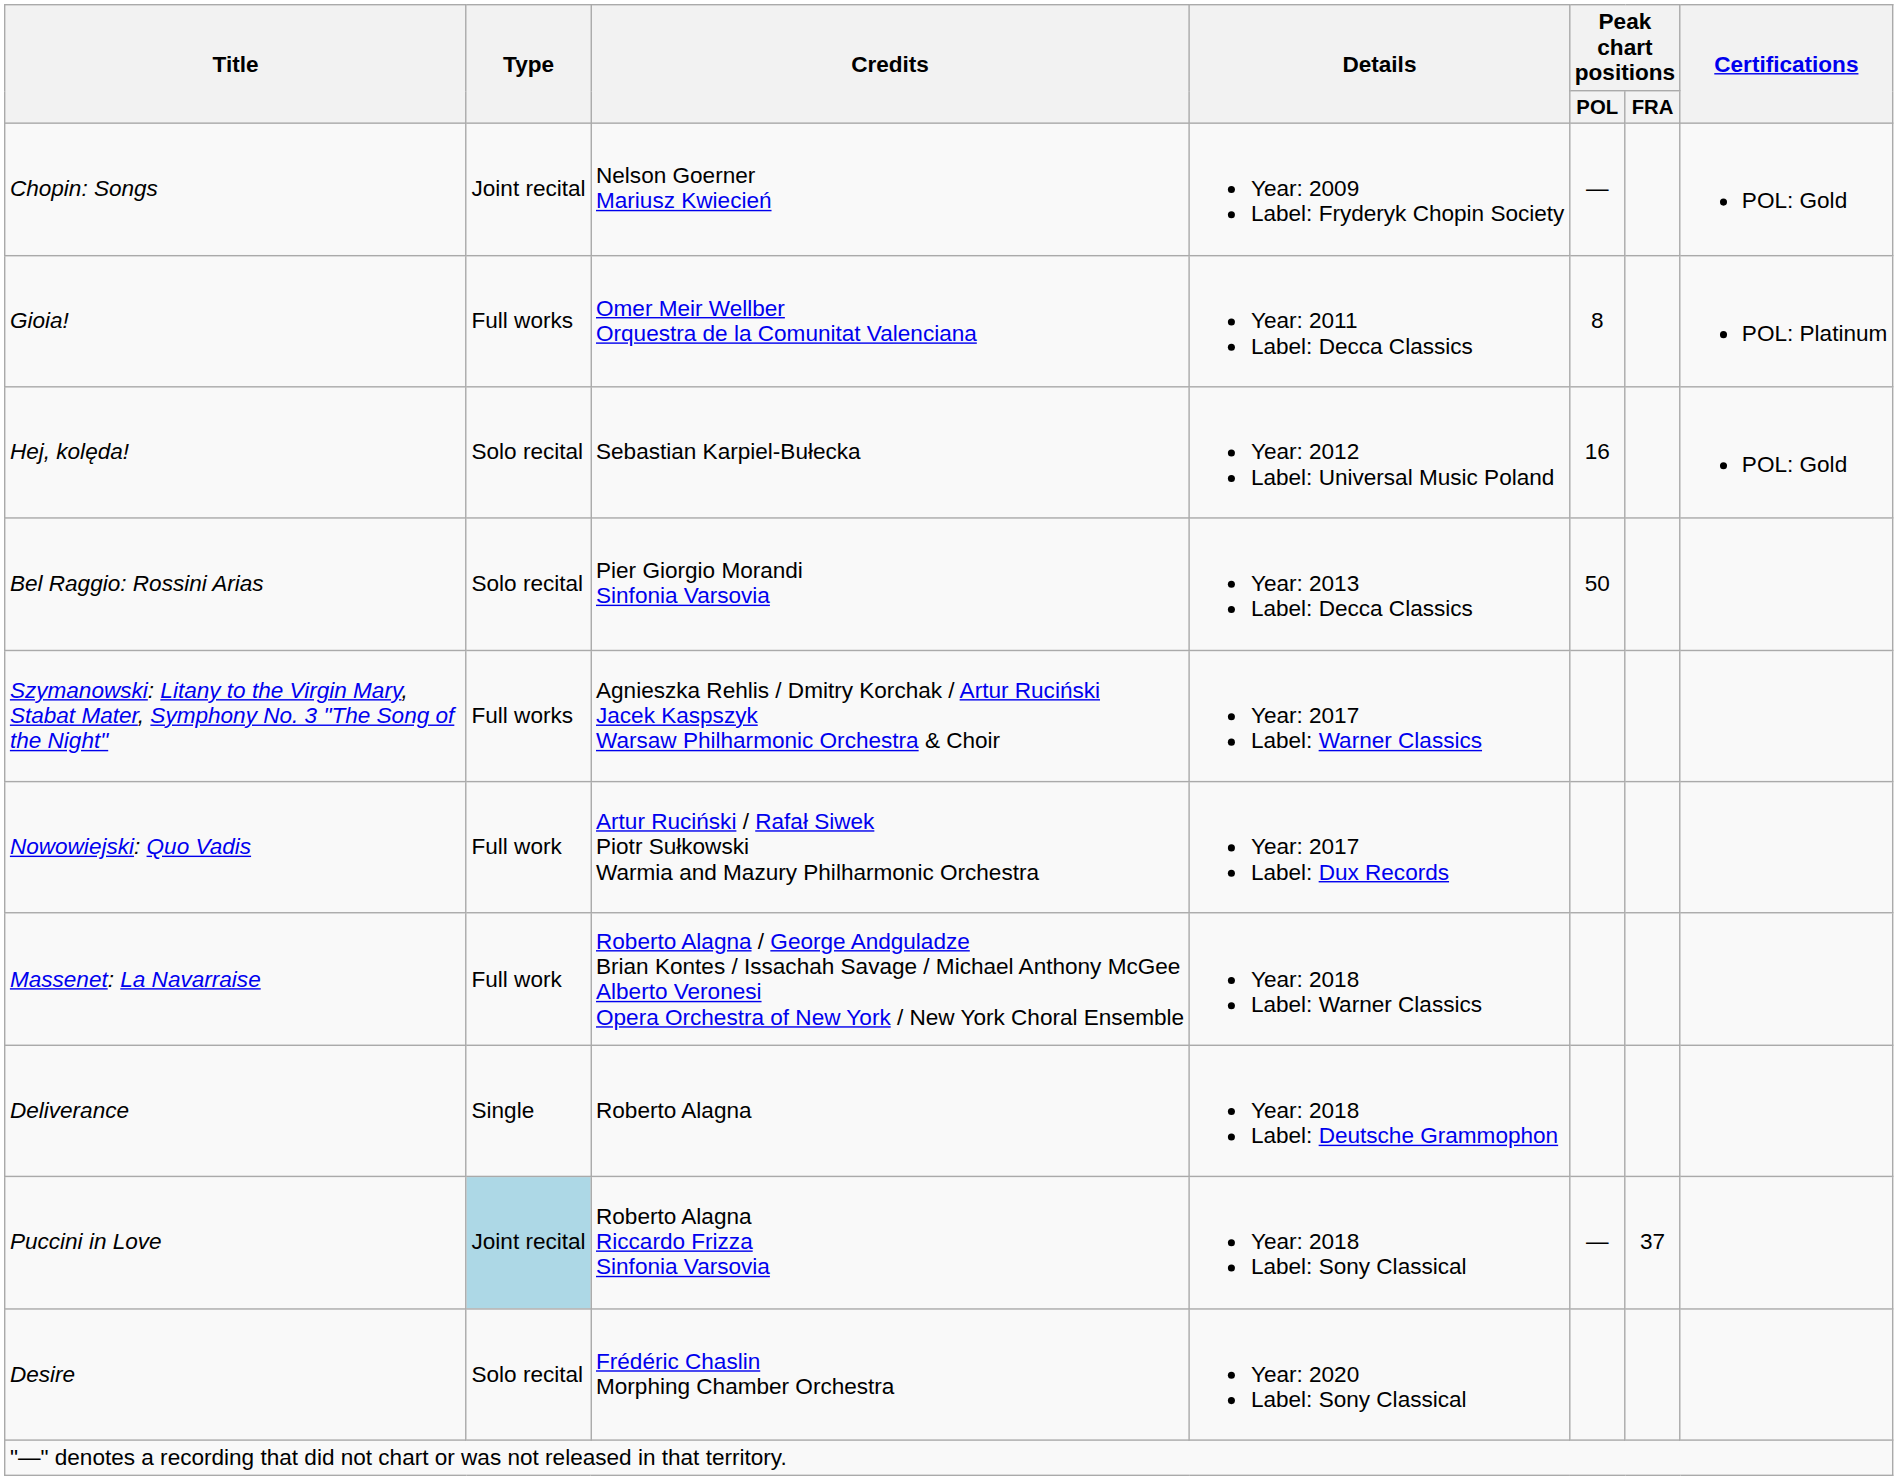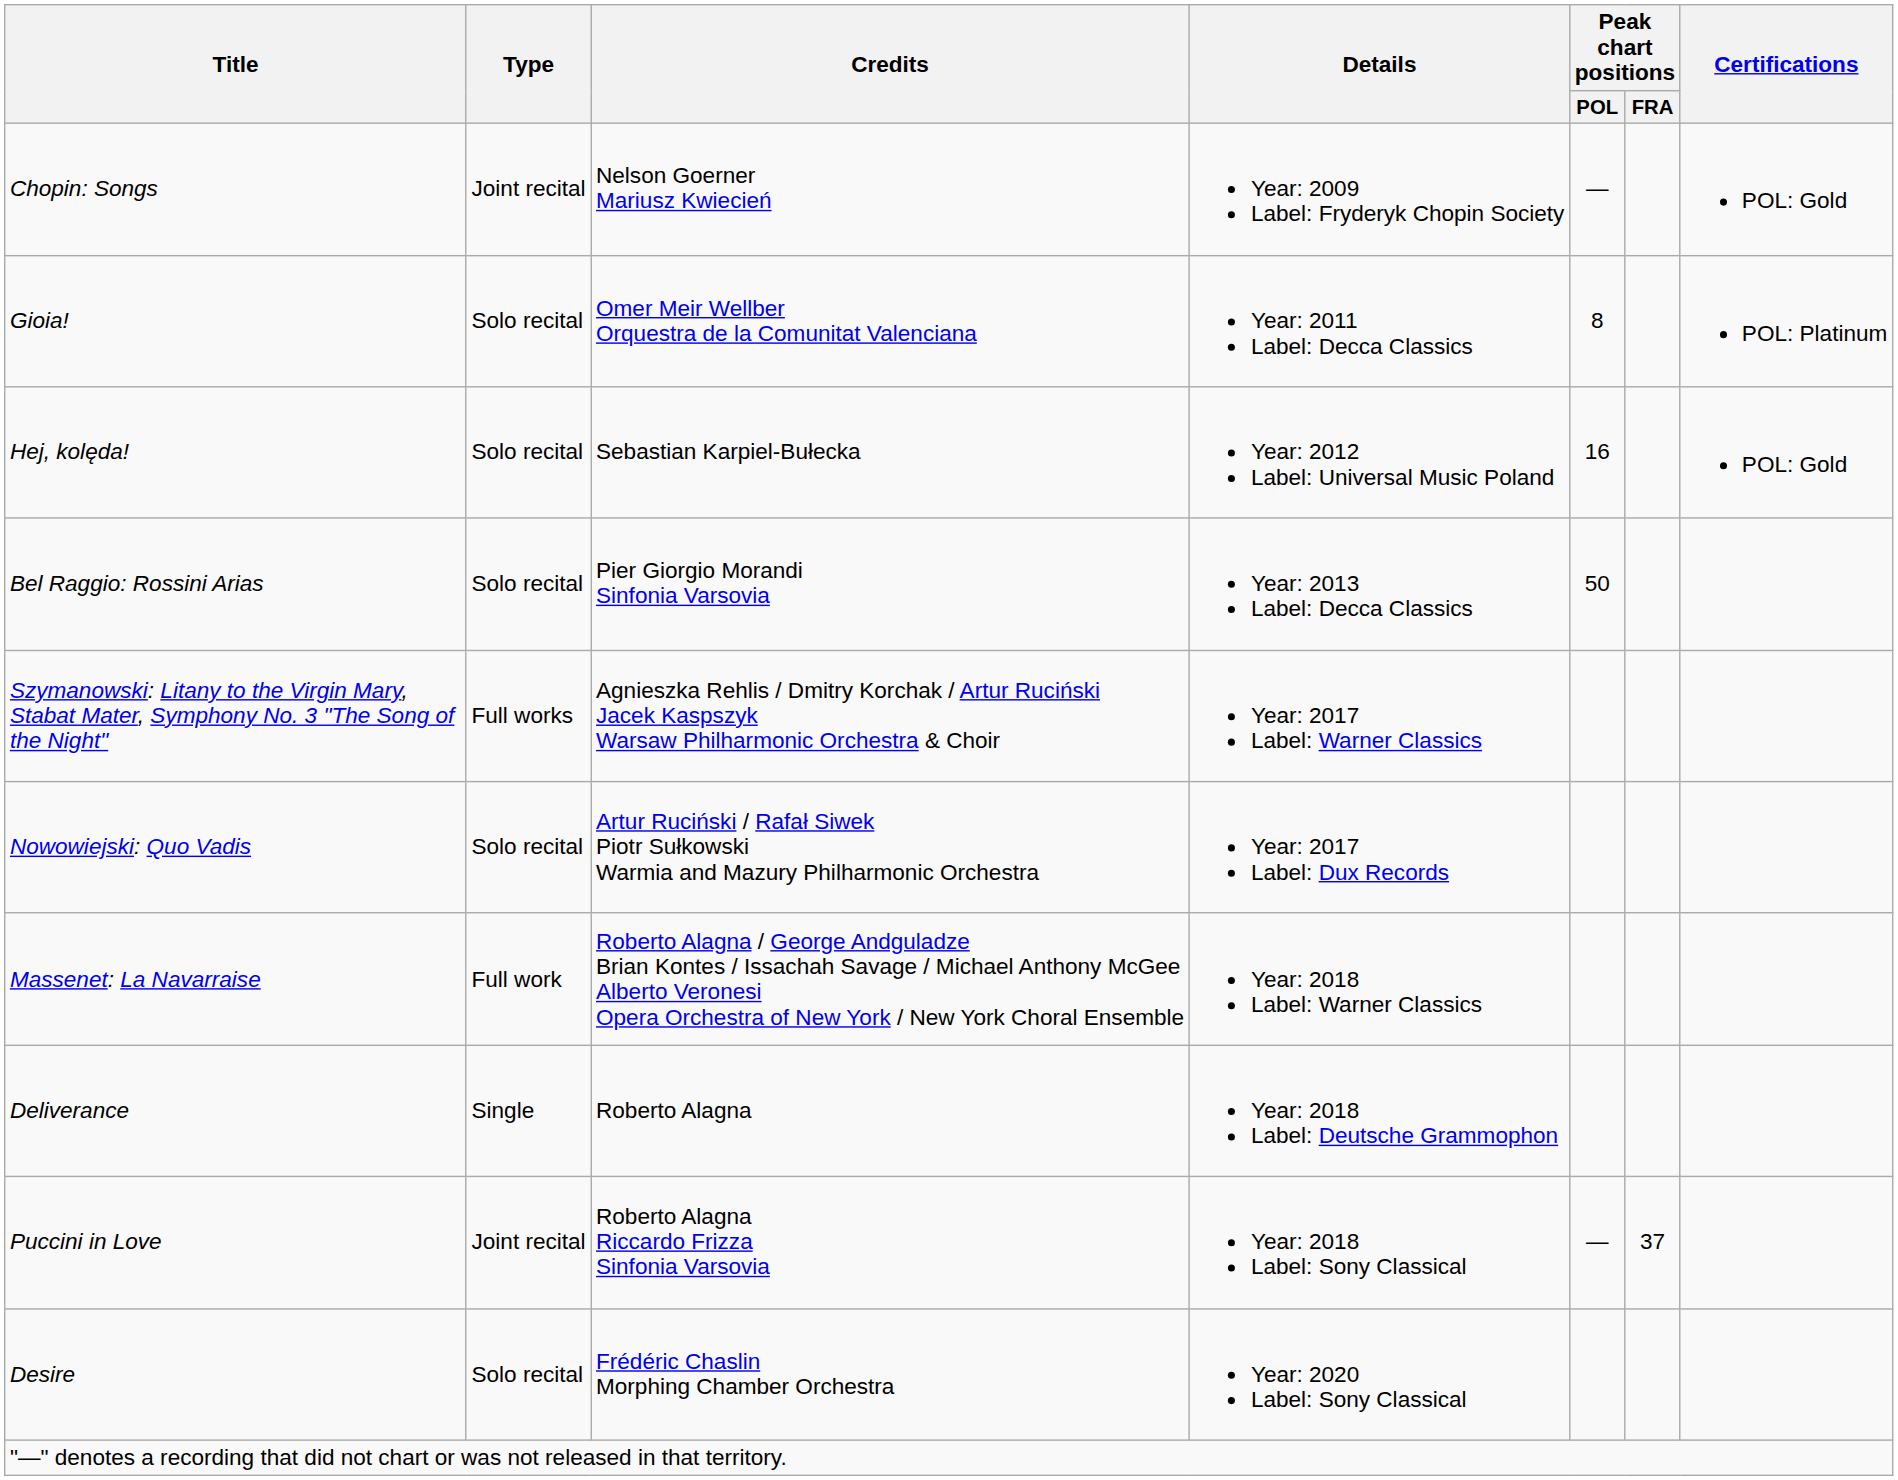(522, 320) Full works -> (527, 320) Solo recital
(517, 847) Full work -> (527, 847) Solo recital
(529, 1242) lightblue background -> (529, 1242) no background
